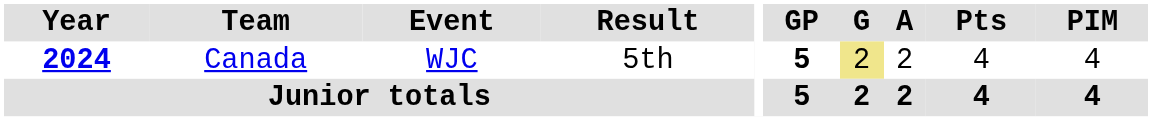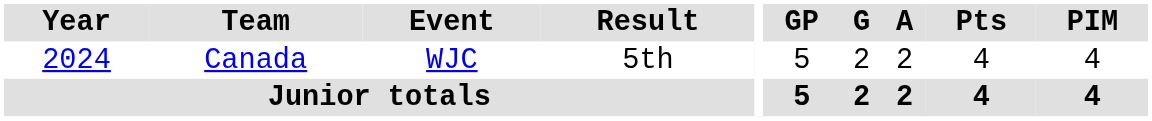(77, 60) bold -> (77, 60) normal
(802, 60) bold -> (802, 60) normal
(862, 60) khaki background -> (862, 60) no background
